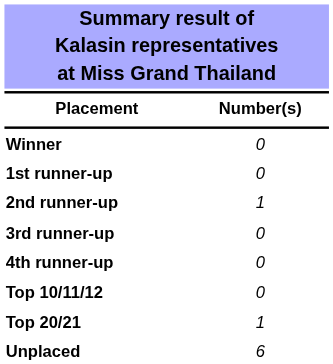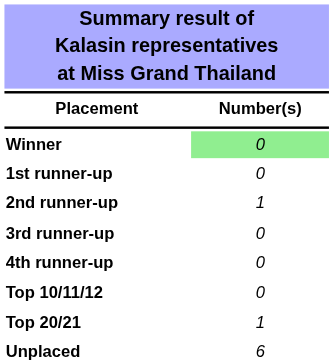(260, 144) no background -> (260, 144) lightgreen background
